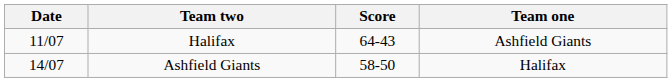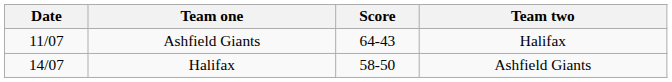columns swapped: (543, 16) <-> (212, 16)
